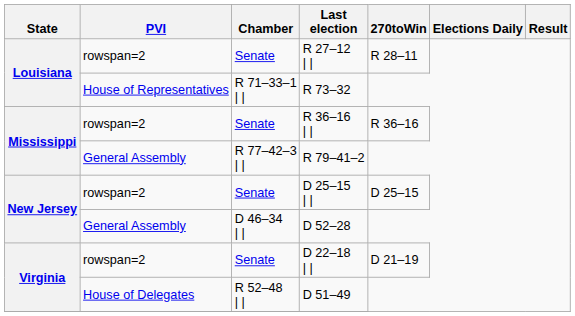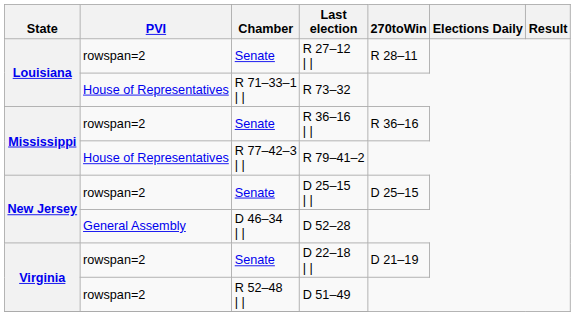(134, 158) General Assembly -> (156, 158) House of Representatives
(139, 295) House of Delegates -> (114, 295) rowspan=2
